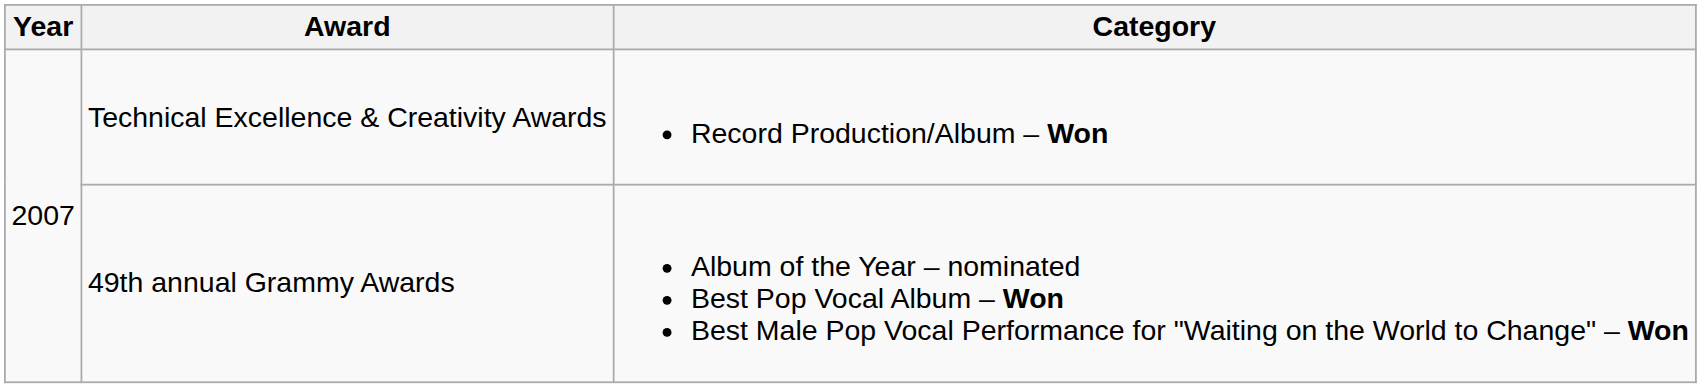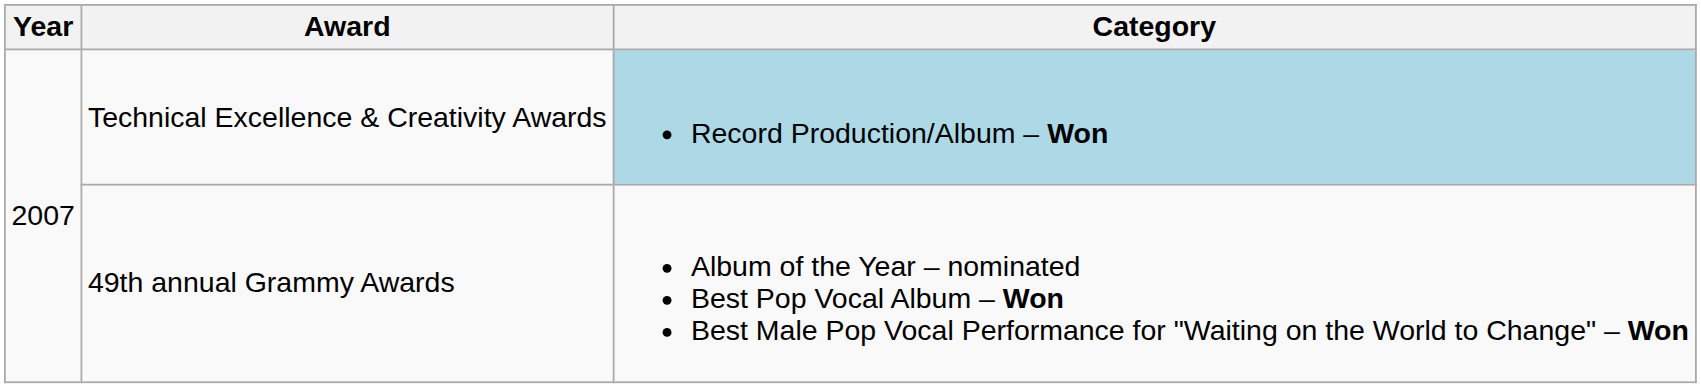(1154, 133) no background -> (1154, 133) lightblue background
